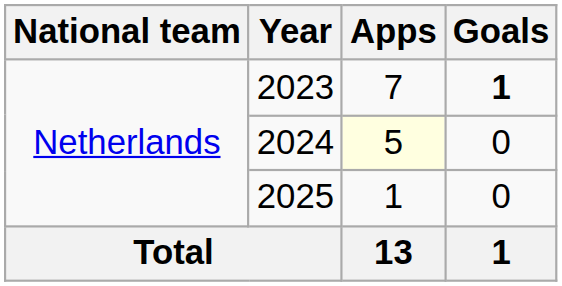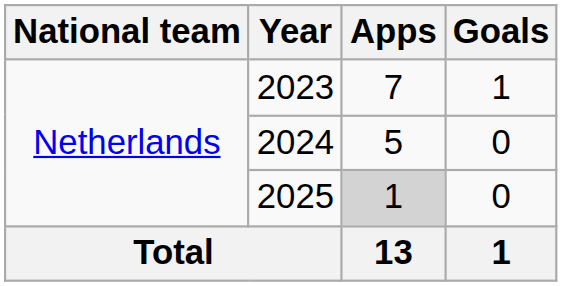(501, 87) bold -> (501, 87) normal
(393, 142) lightyellow background -> (393, 142) no background
(393, 197) no background -> (393, 197) lightgrey background
